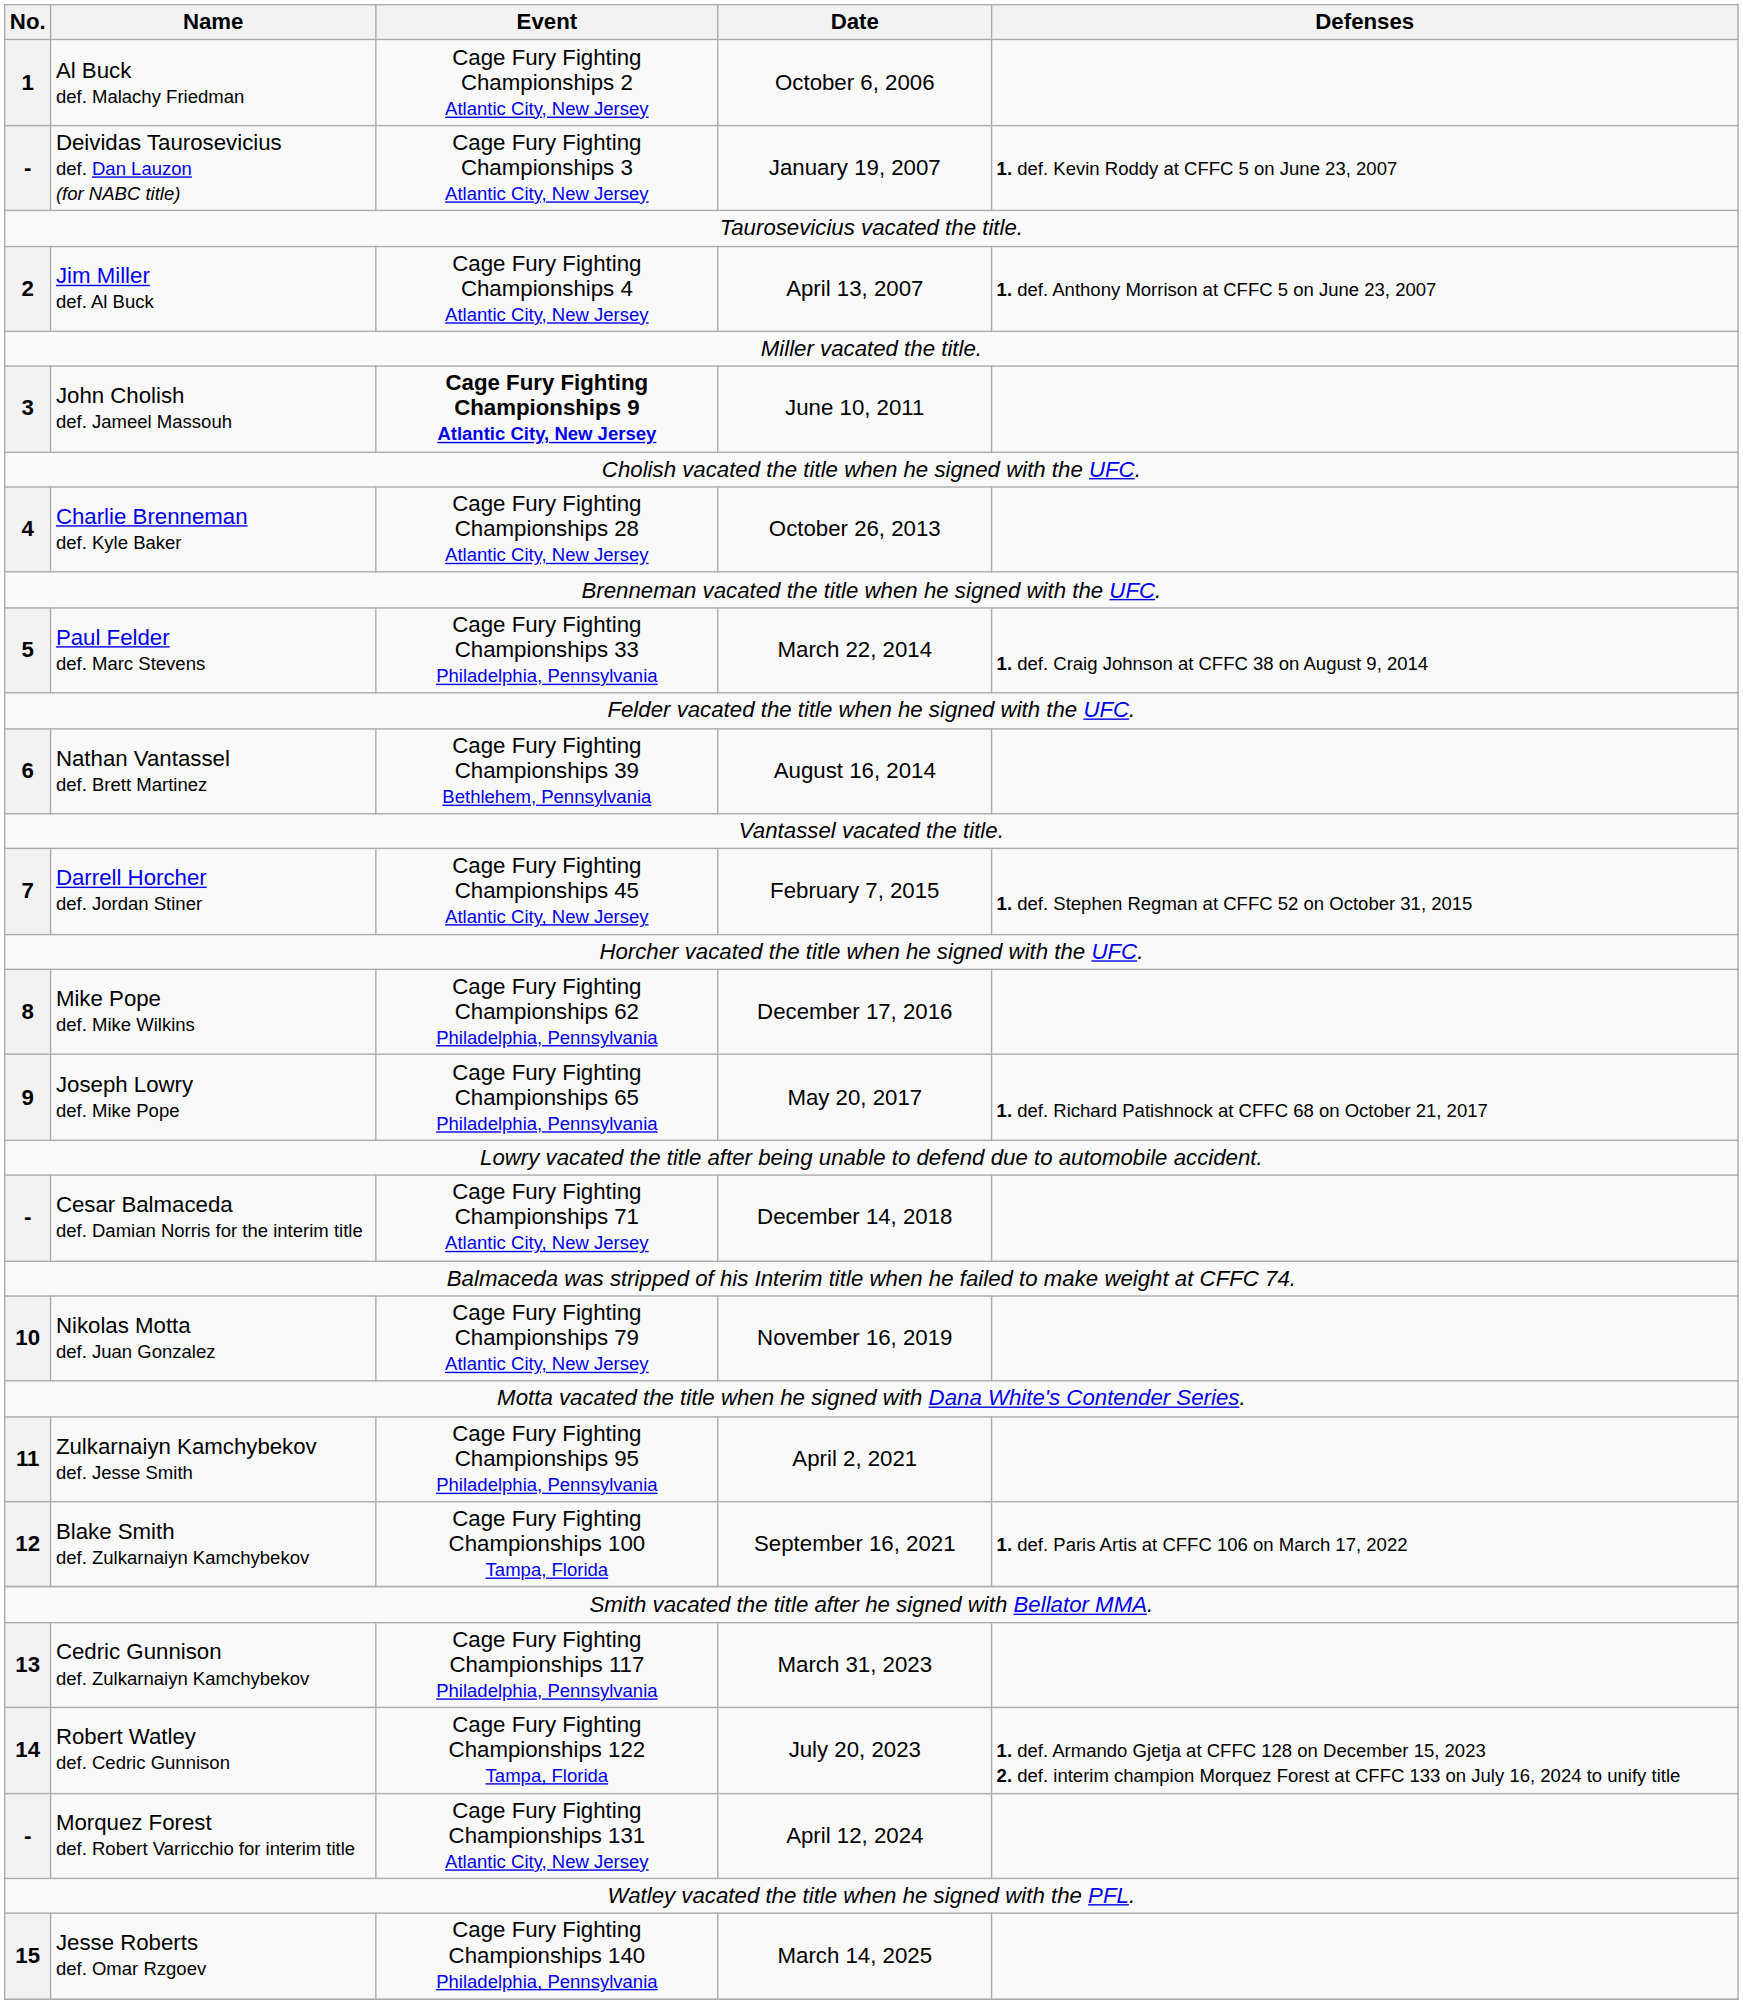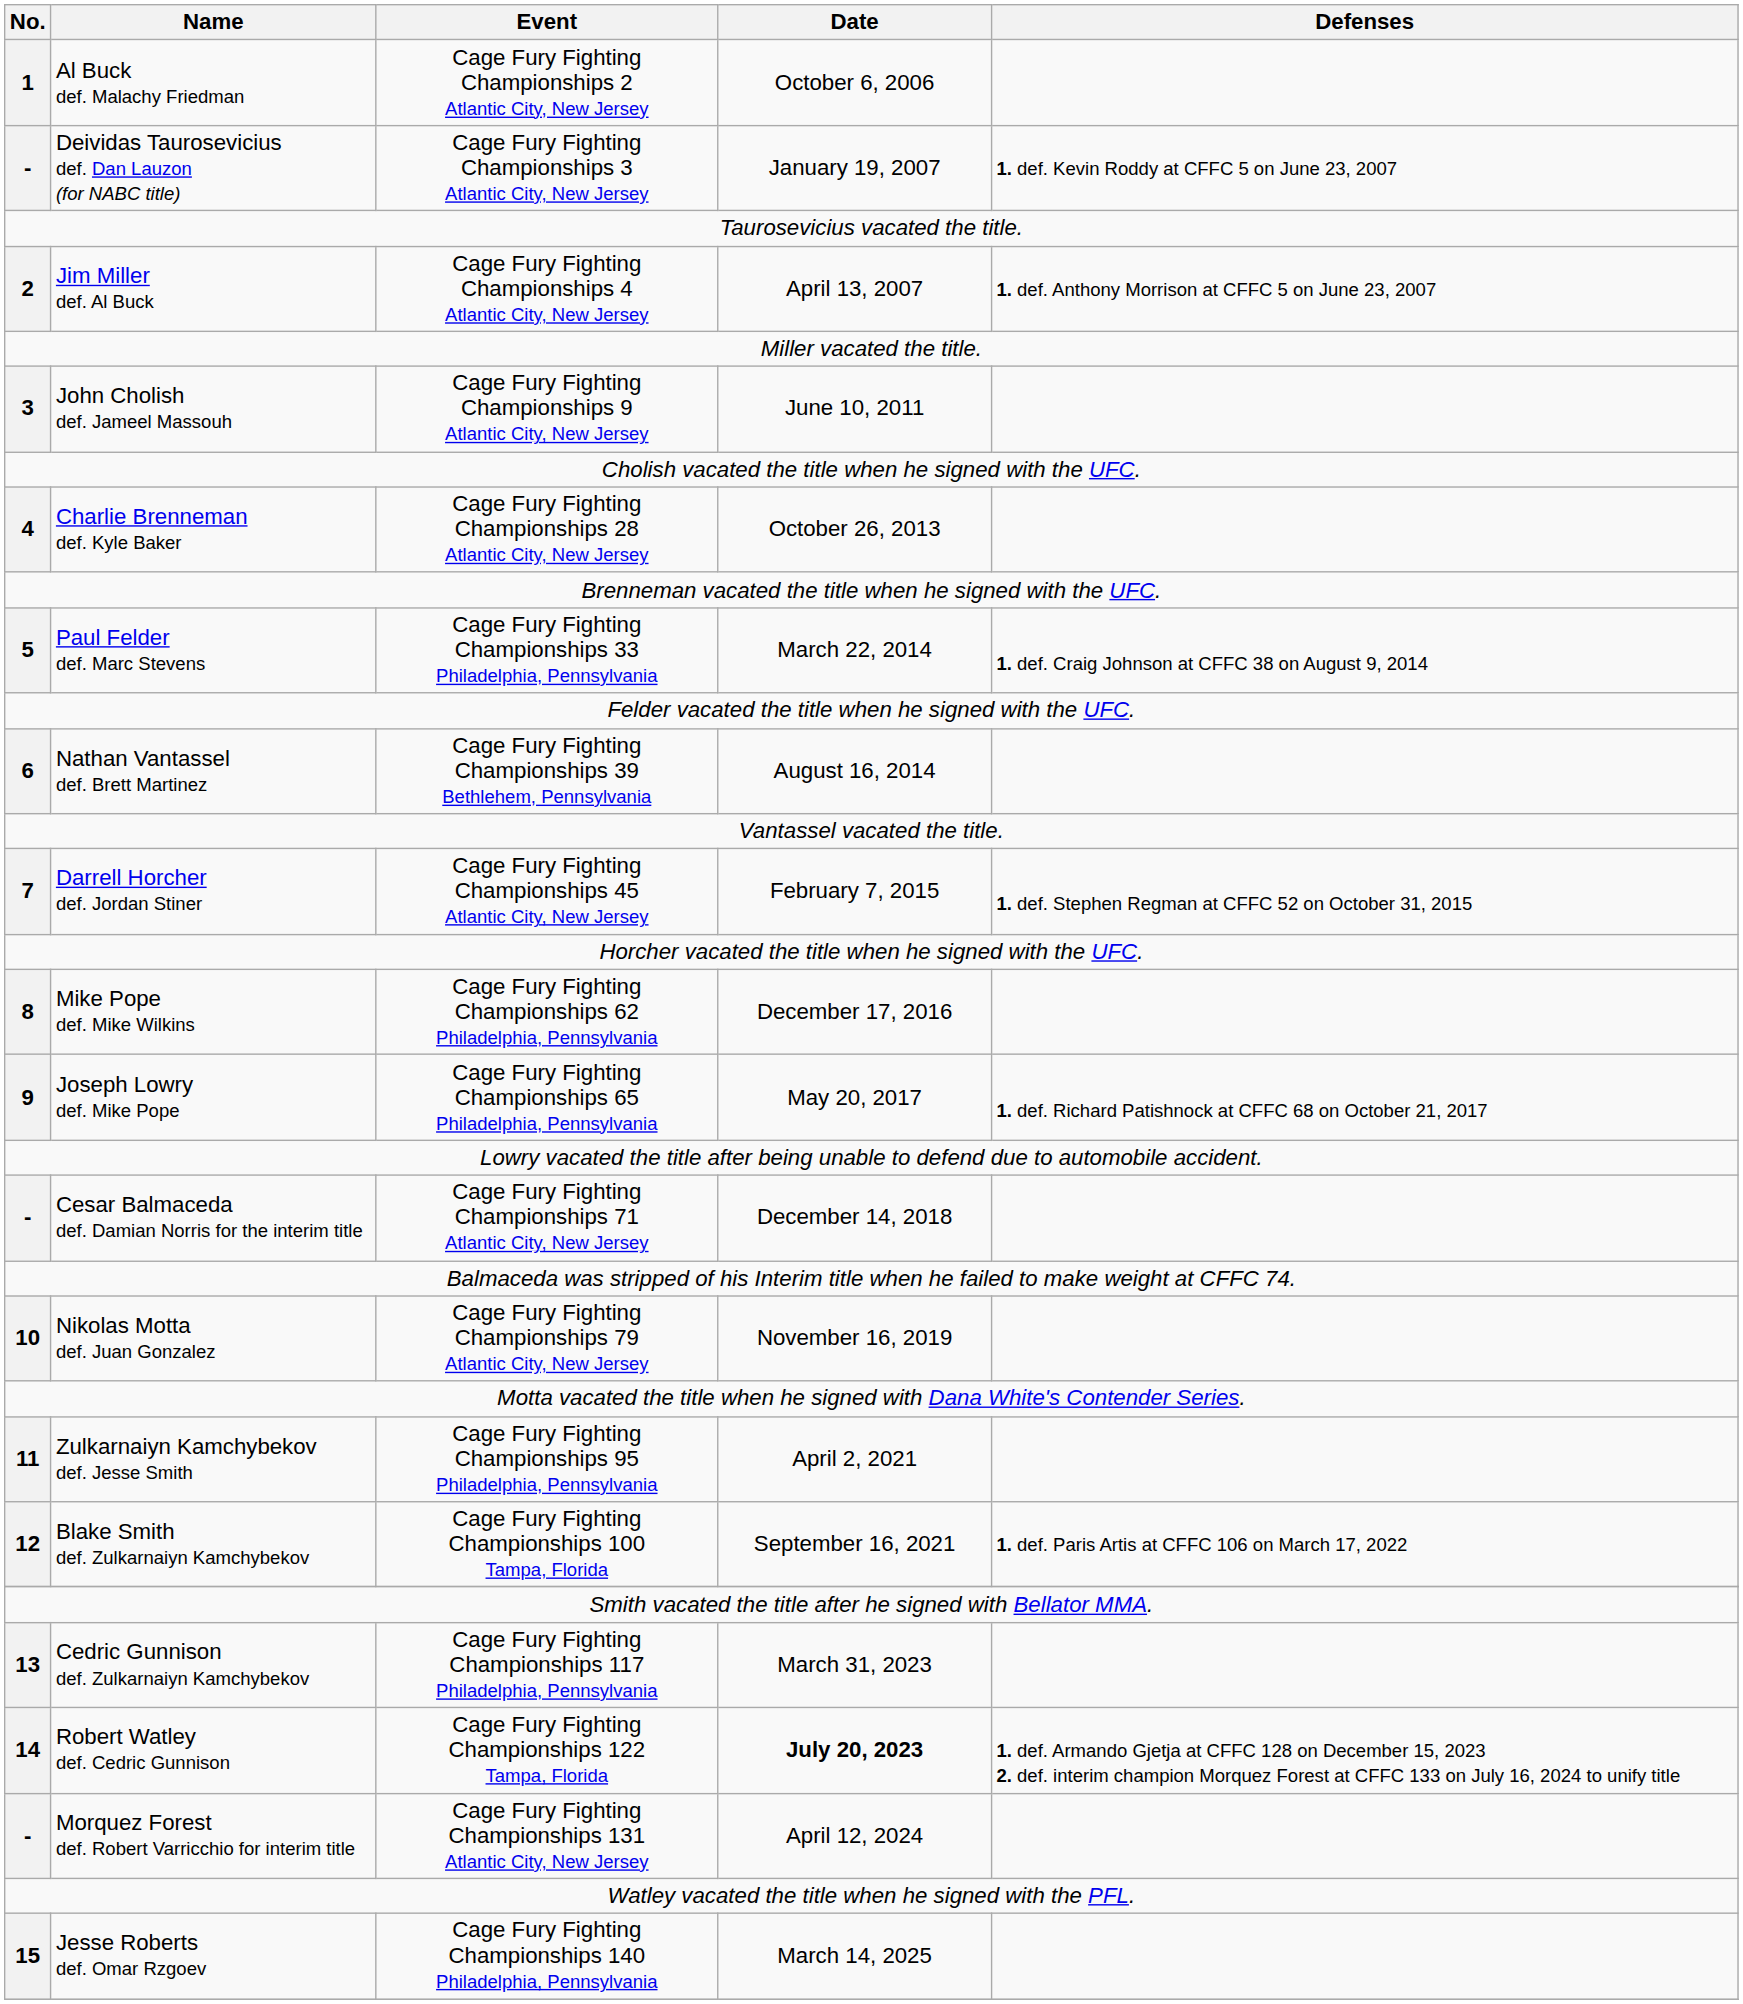(547, 408) bold -> (547, 408) normal
(855, 1750) normal -> (855, 1750) bold
